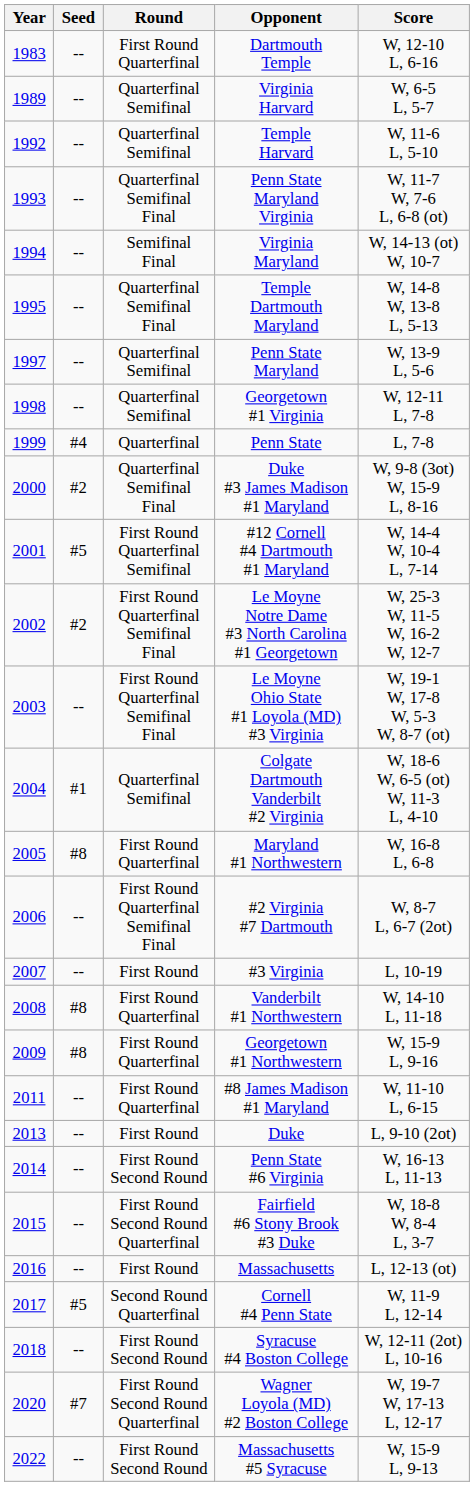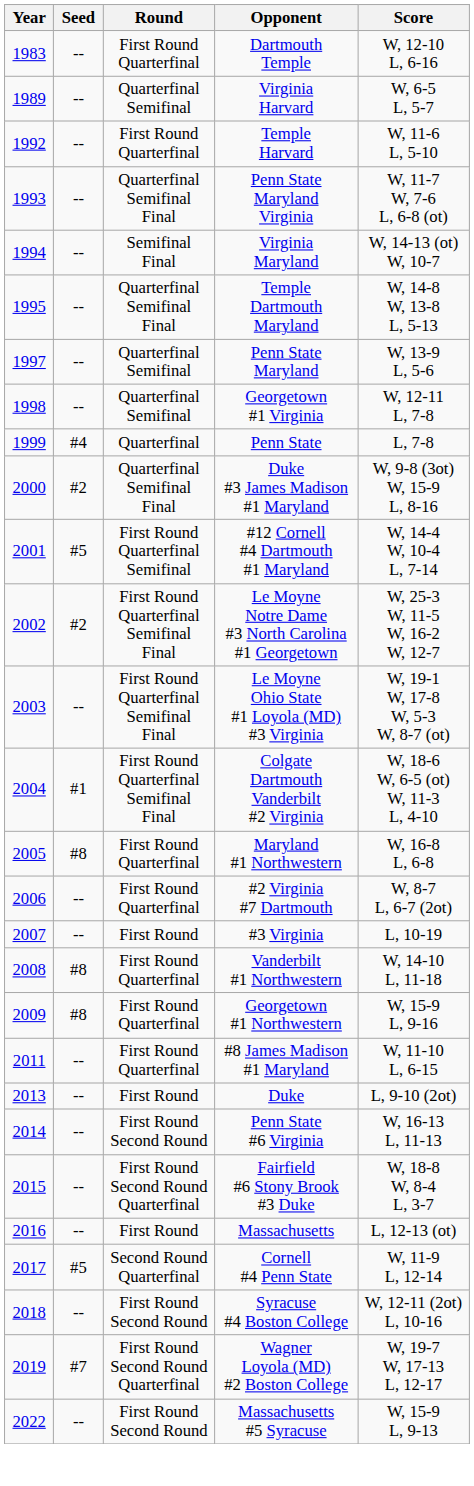(159, 143) Quarterfinal Semifinal -> (159, 143) First Round Quarterfinal
(159, 789) Quarterfinal Semifinal -> (159, 789) First Round Quarterfinal Semifinal Final
(159, 917) First Round Quarterfinal Semifinal Final -> (159, 898) First Round Quarterfinal
(29, 1404) 2020 -> (29, 1366) 2019
